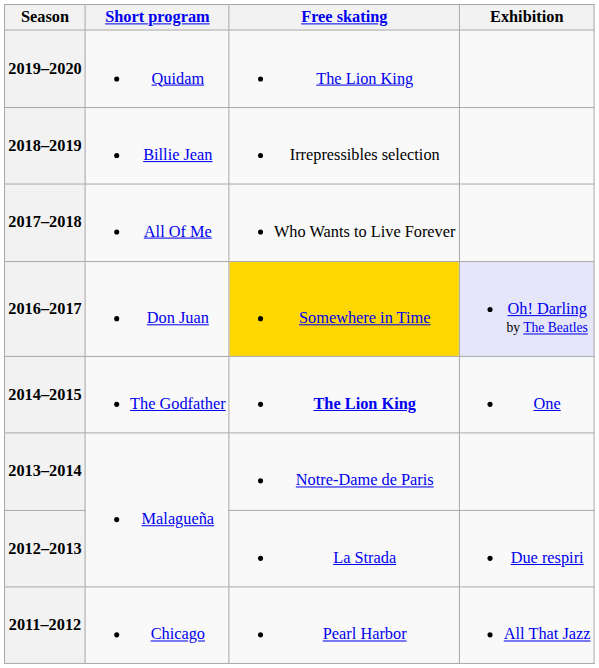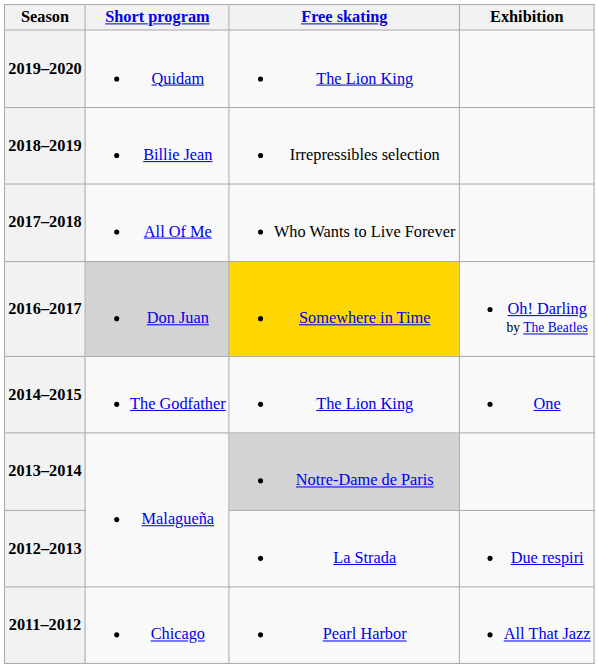(157, 318) no background -> (157, 318) lightgrey background
(527, 318) lavender background -> (527, 318) no background
(344, 404) bold -> (344, 404) normal
(344, 481) no background -> (344, 481) lightgrey background
